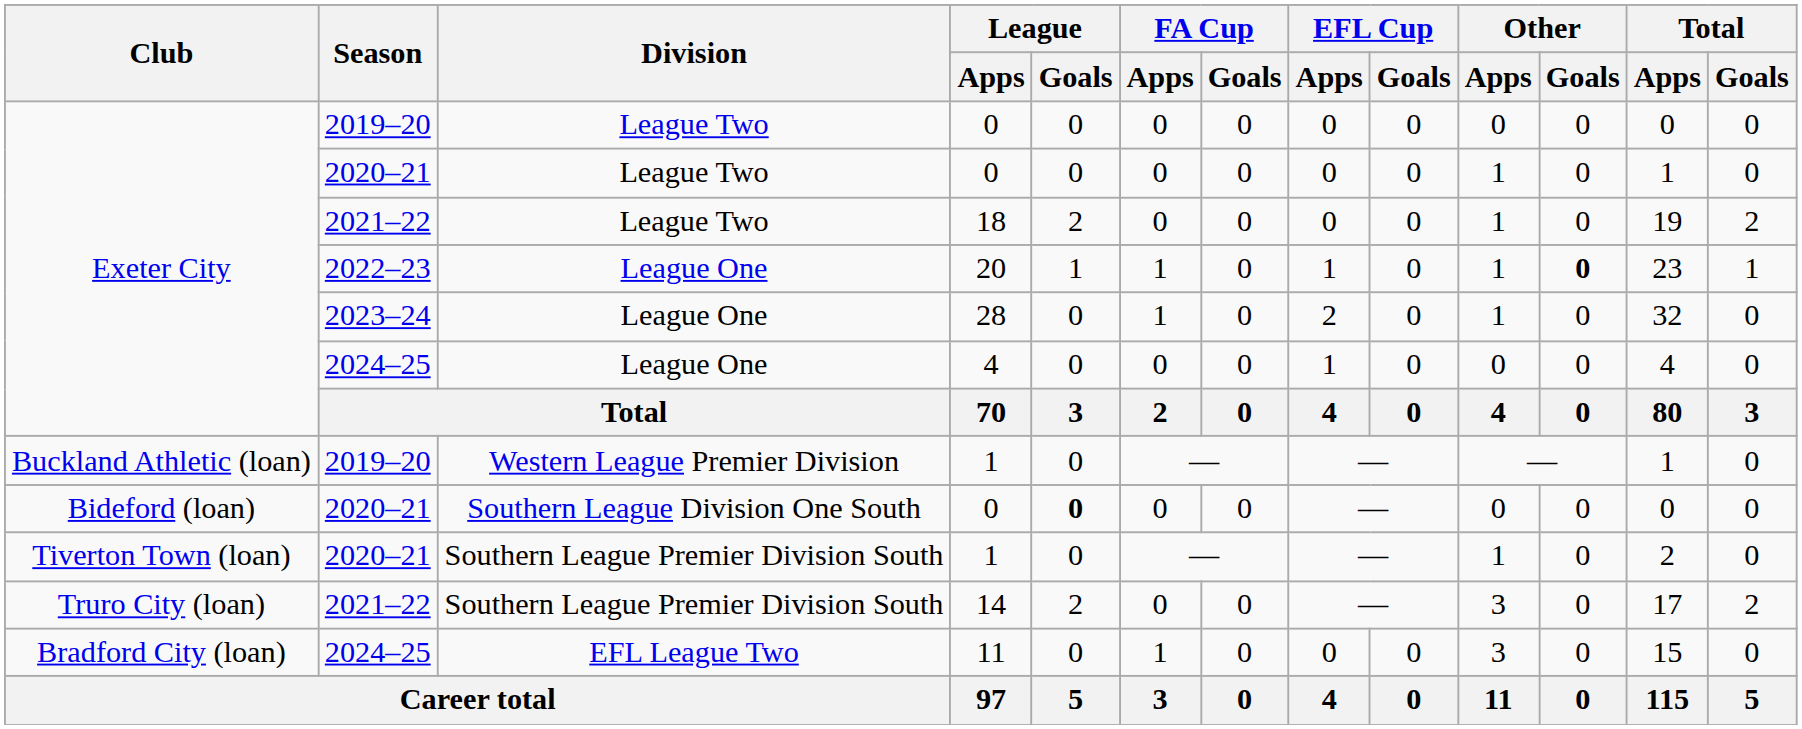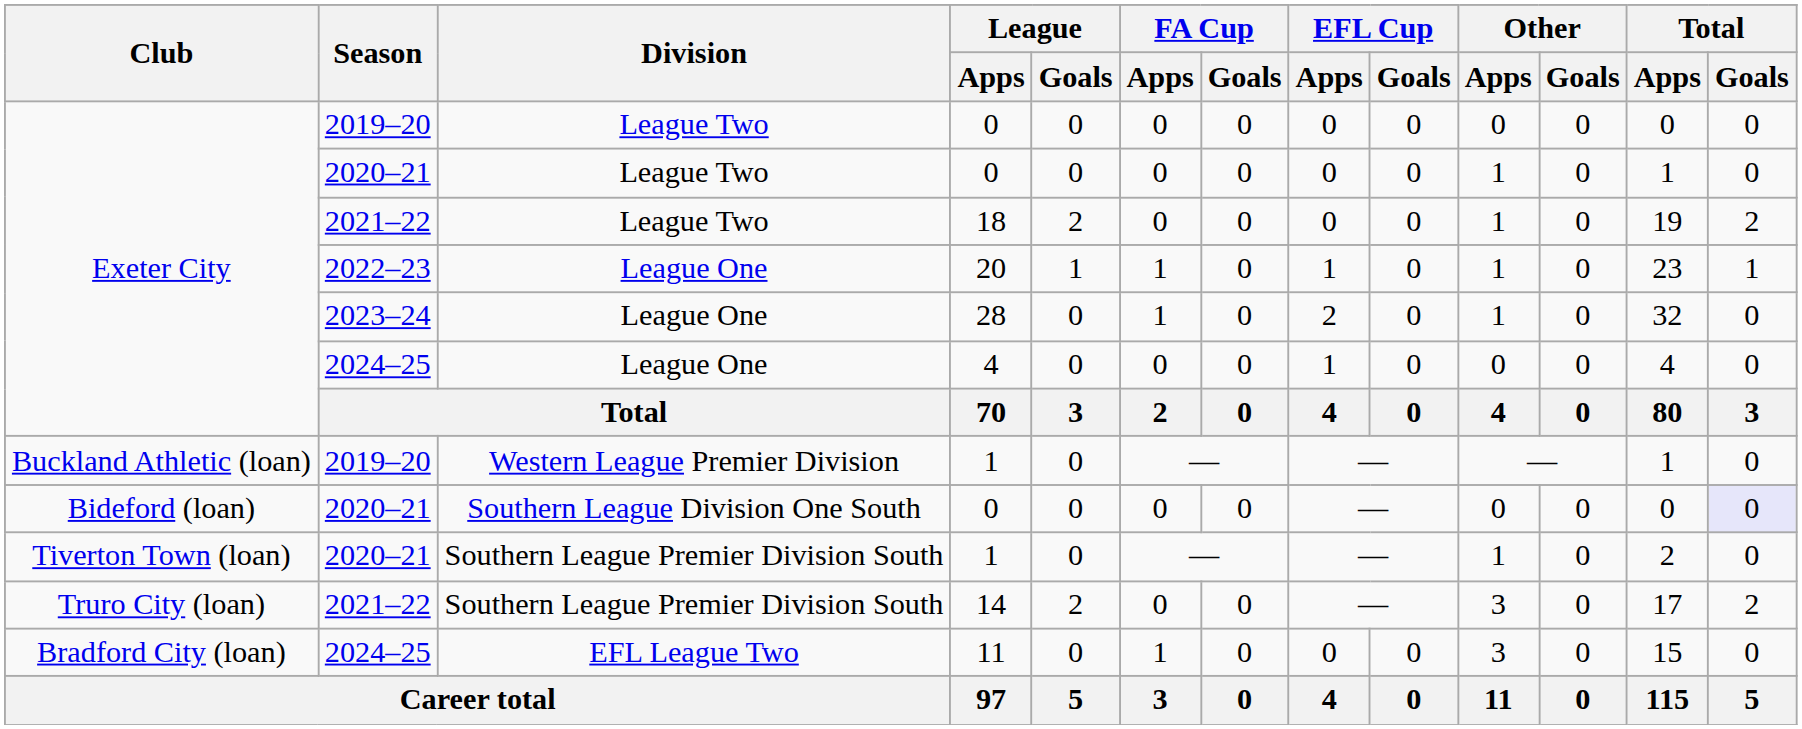(1583, 268) bold -> (1583, 268) normal
(1076, 508) bold -> (1076, 508) normal
(1752, 508) no background -> (1752, 508) lavender background
